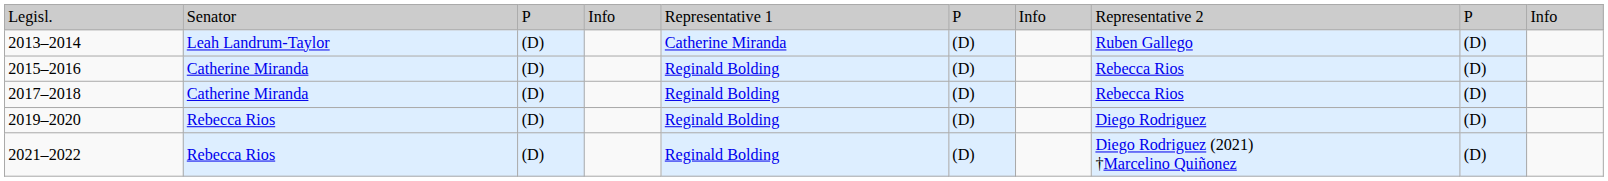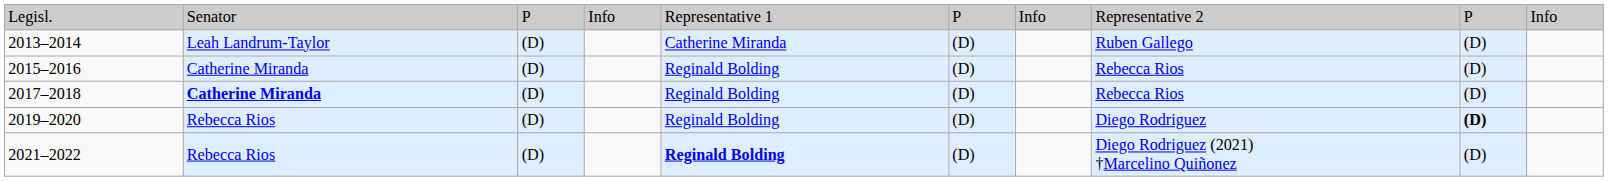(248, 94) normal -> (254, 94) bold
(1475, 119) normal -> (1475, 119) bold
(722, 154) normal -> (725, 154) bold
